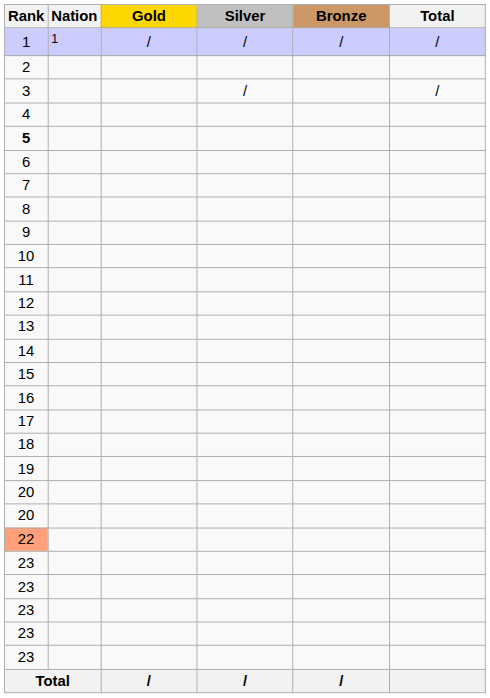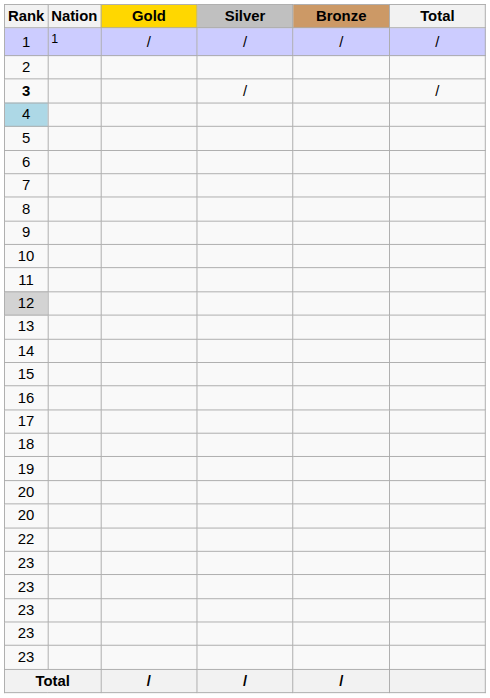(26, 91) normal -> (26, 91) bold
(26, 114) no background -> (26, 114) lightblue background
(26, 138) bold -> (26, 138) normal
(26, 303) no background -> (26, 303) lightgrey background
(26, 539) lightsalmon background -> (26, 539) no background
